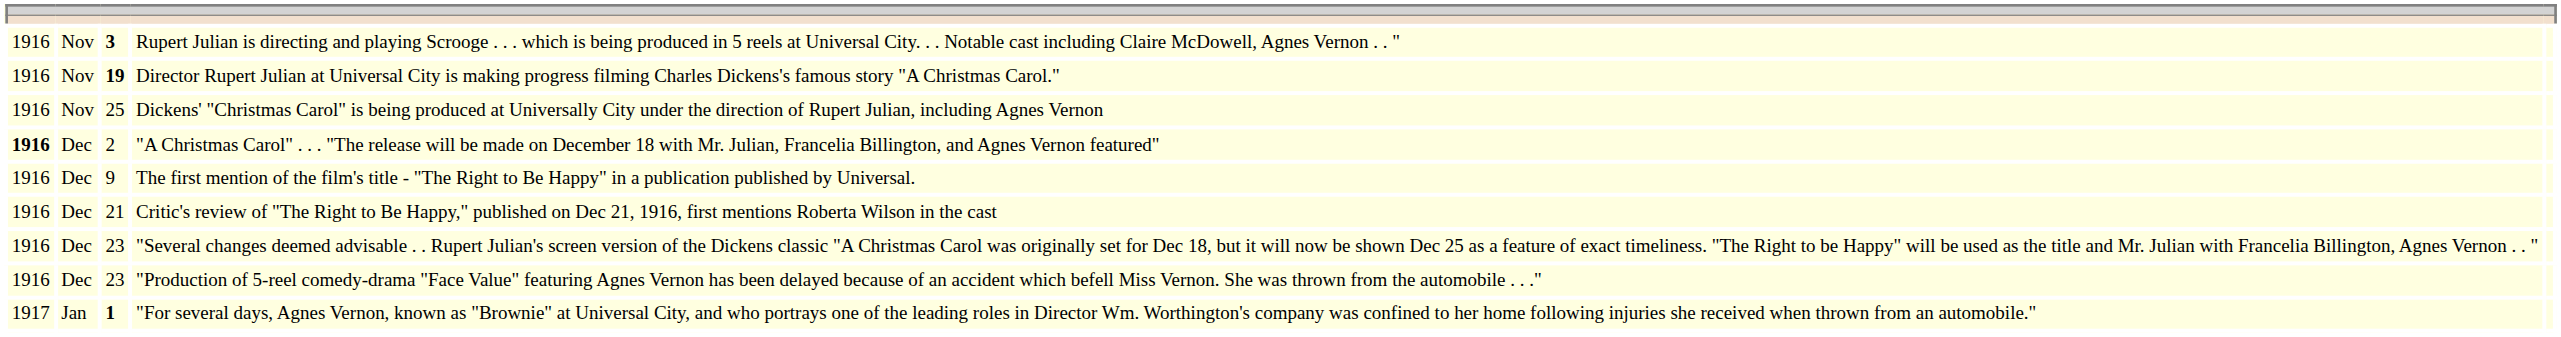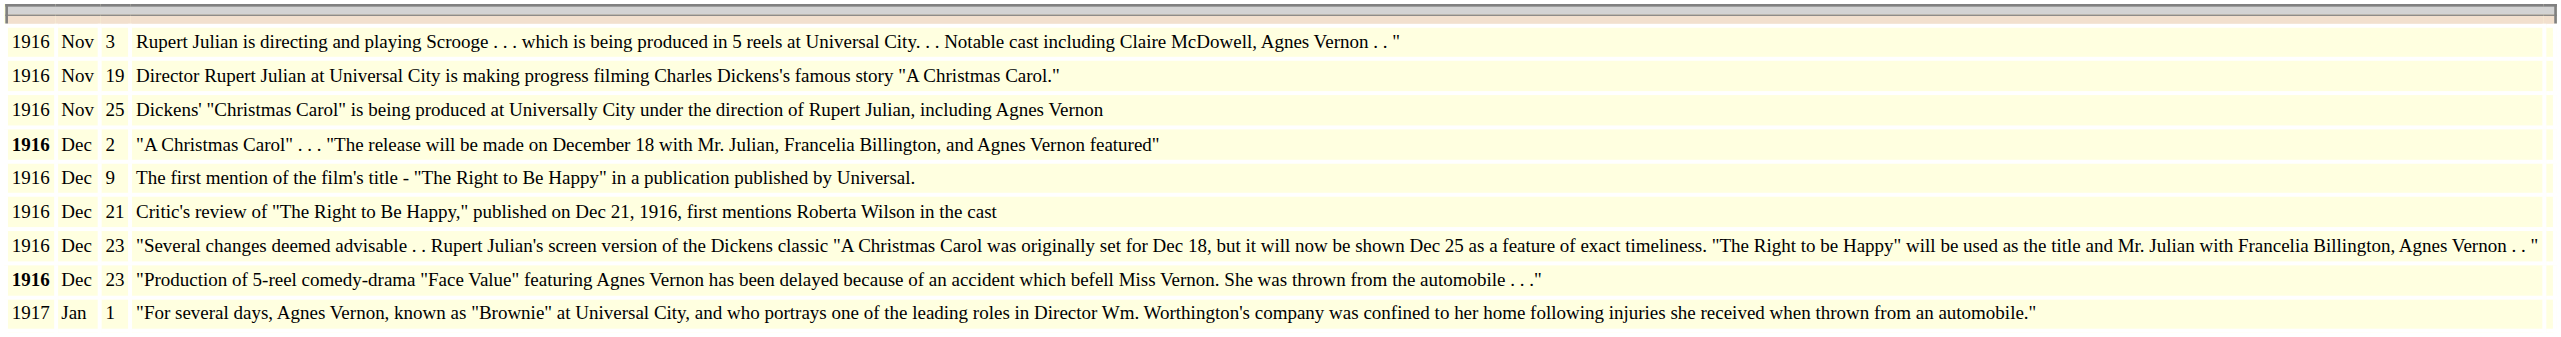(110, 42) bold -> (110, 42) normal
(115, 76) bold -> (115, 76) normal
(31, 280) normal -> (31, 280) bold
(110, 314) bold -> (110, 314) normal
